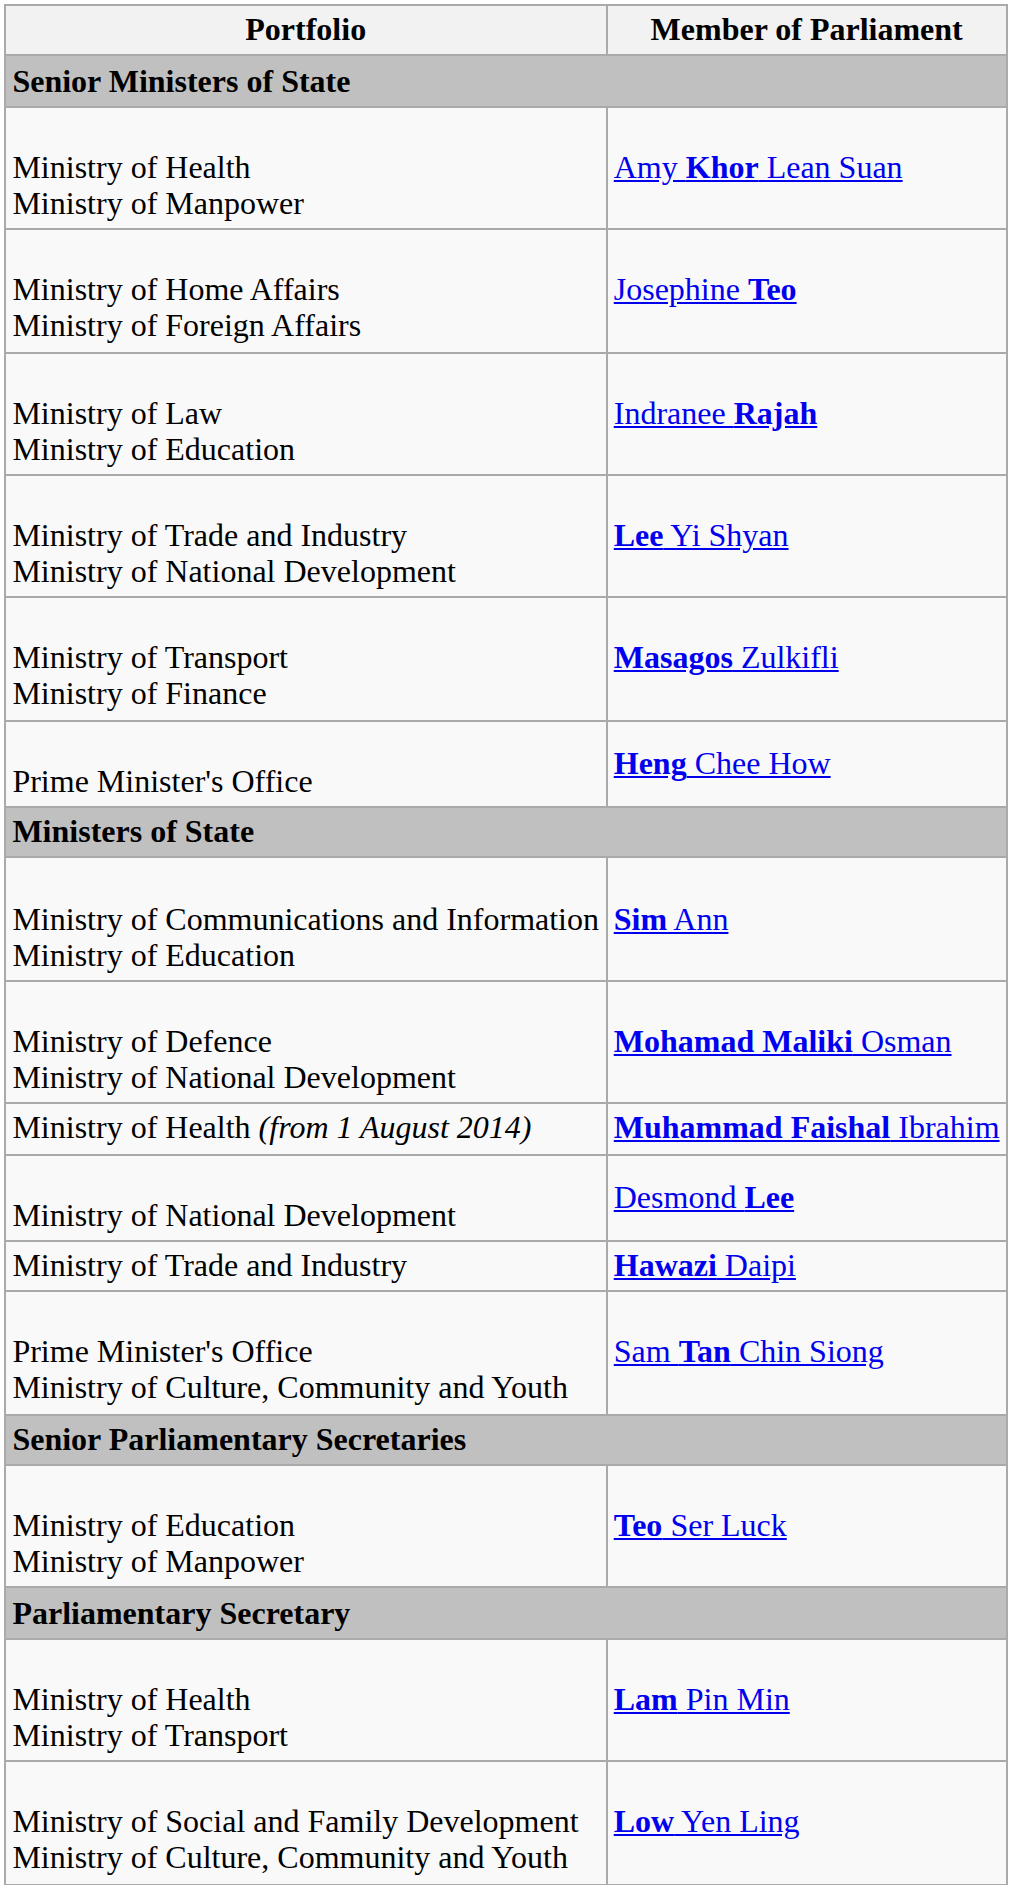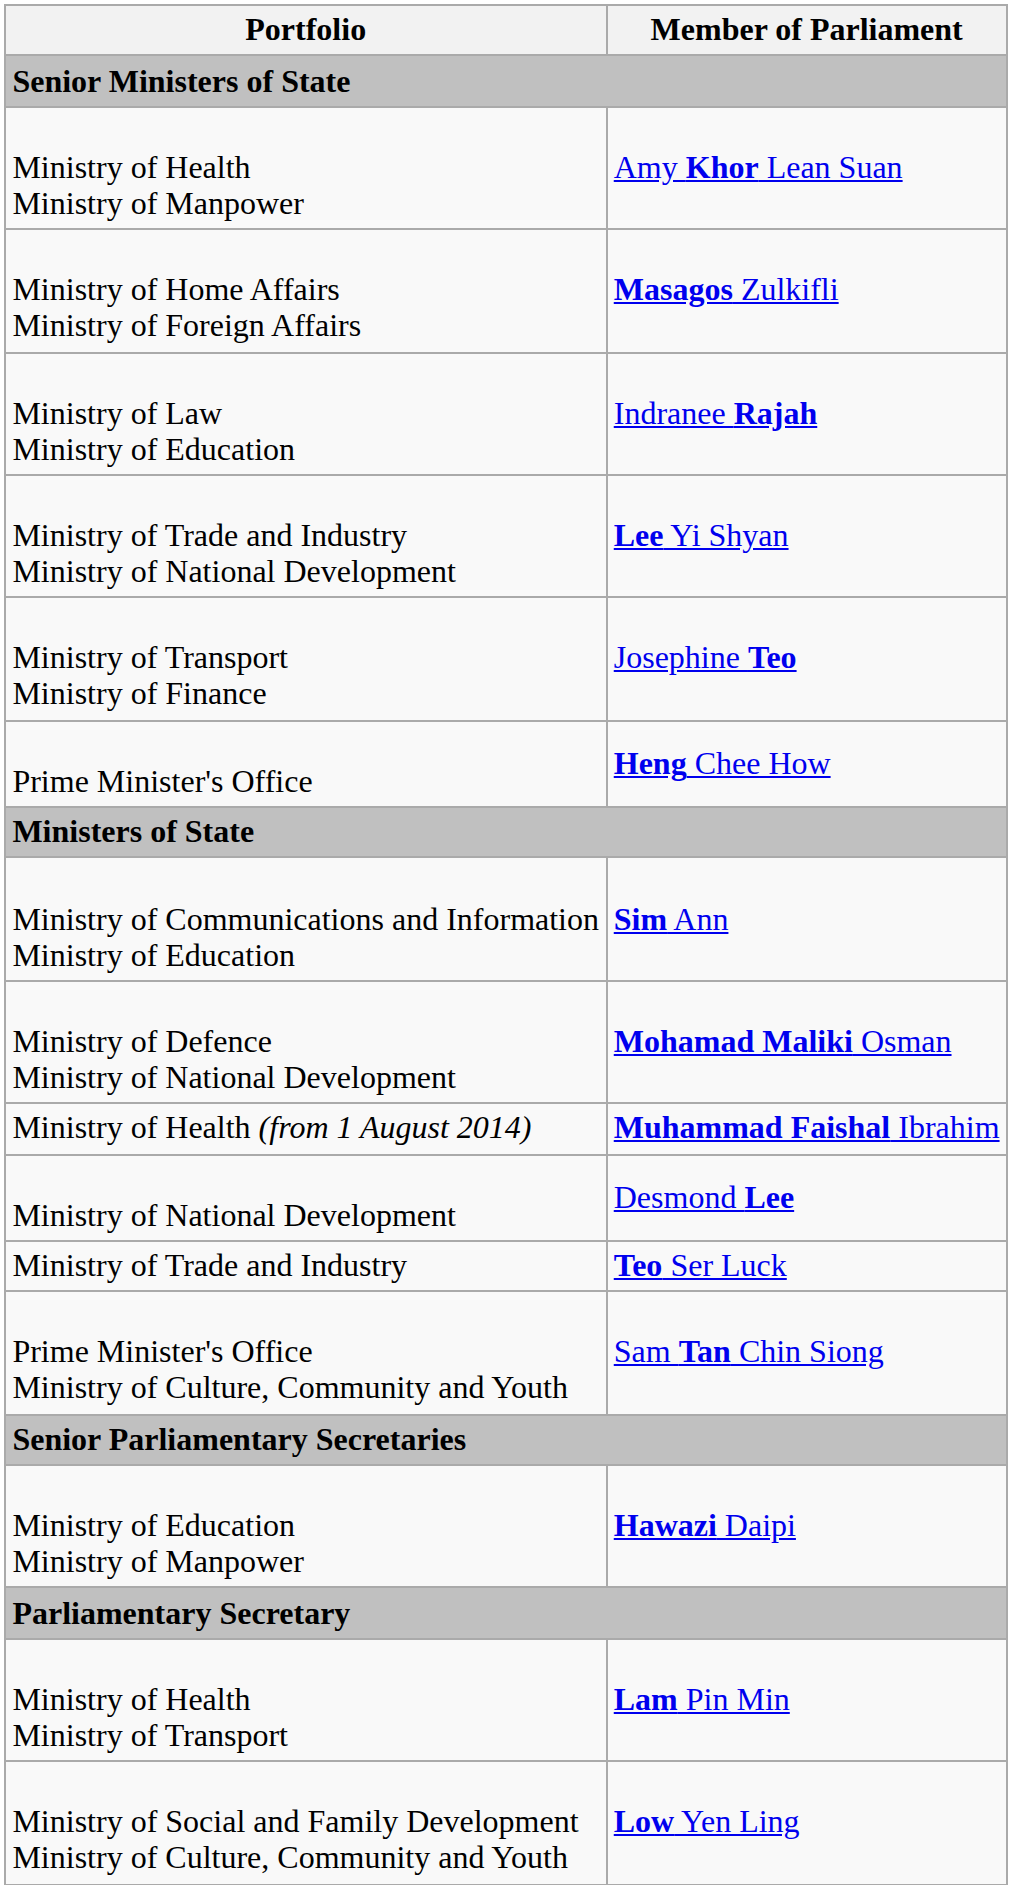(705, 290) Josephine Teo -> (726, 290) Masagos Zulkifli
(726, 658) Masagos Zulkifli -> (705, 658) Josephine Teo
(705, 1265) Hawazi Daipi -> (700, 1265) Teo Ser Luck
(700, 1525) Teo Ser Luck -> (705, 1525) Hawazi Daipi
